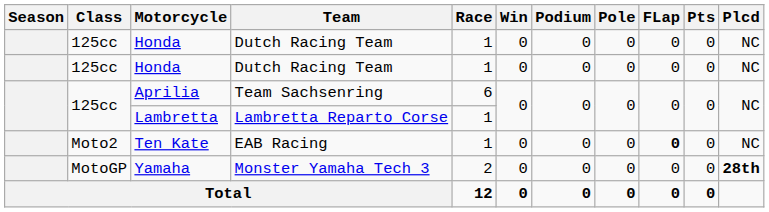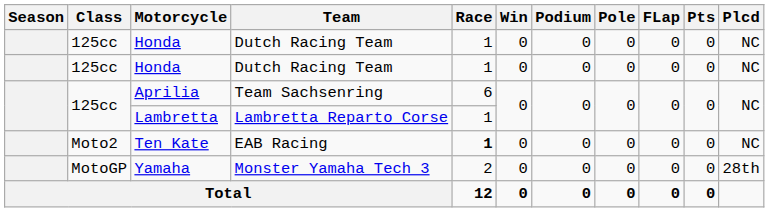(488, 143) normal -> (488, 143) bold
(675, 143) bold -> (675, 143) normal
(741, 168) bold -> (741, 168) normal
